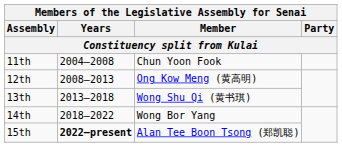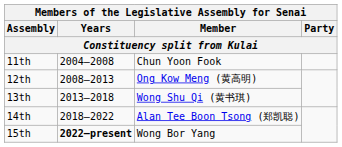(176, 115) Wong Bor Yang -> (218, 116) Alan Tee Boon Tsong (郑凯聪)
(218, 132) Alan Tee Boon Tsong (郑凯聪) -> (176, 134) Wong Bor Yang
